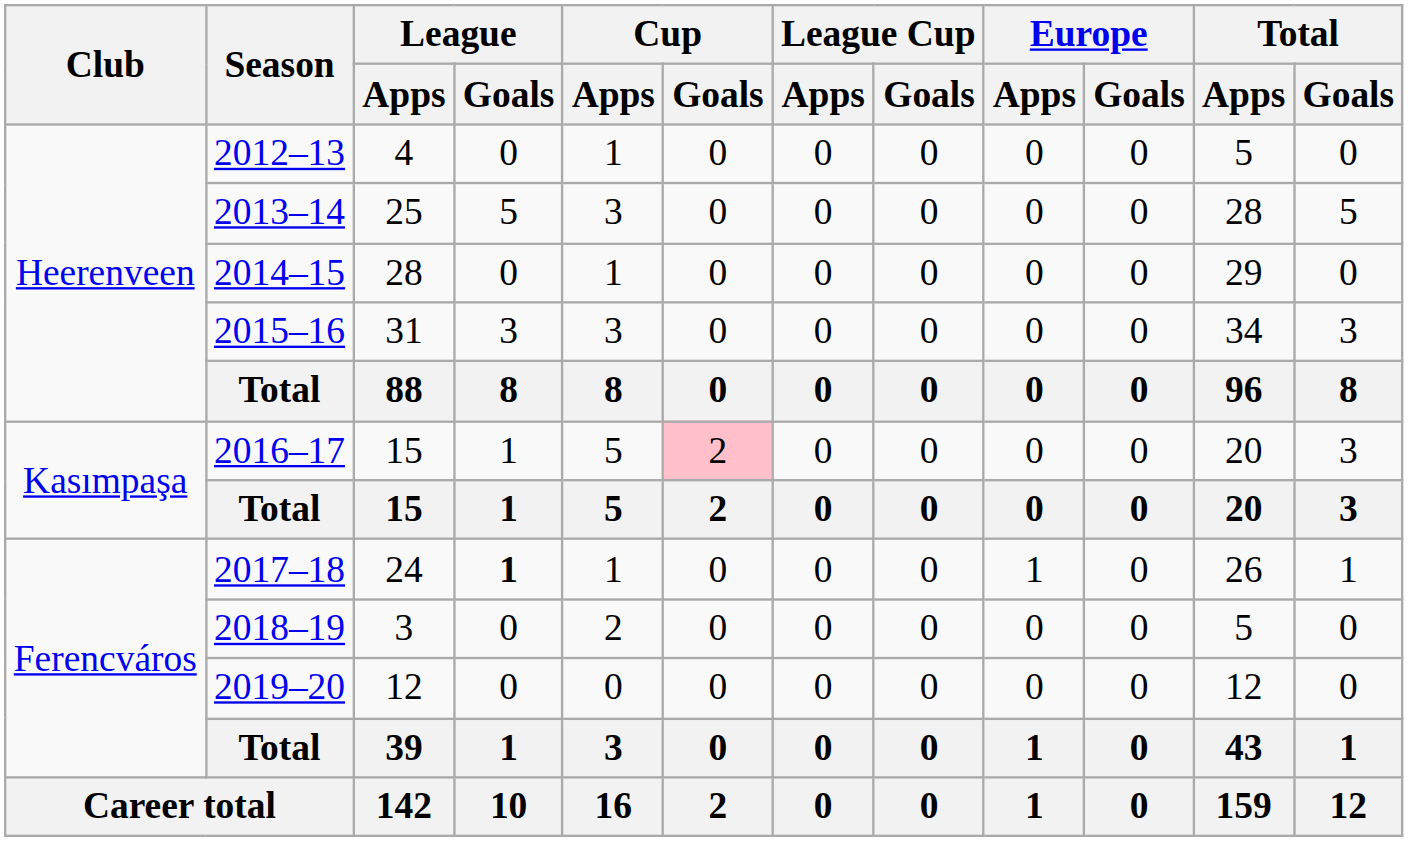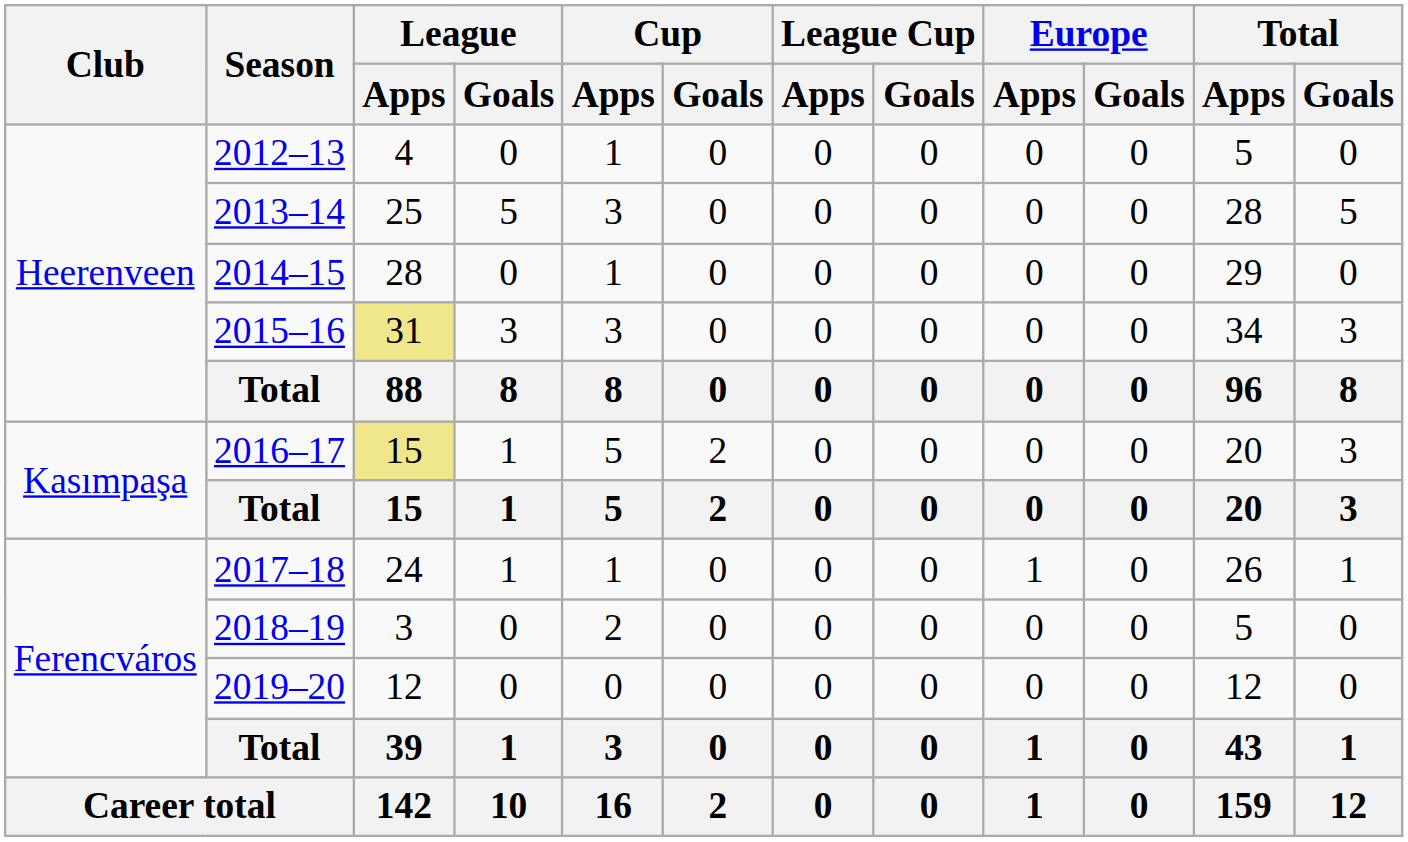(404, 331) no background -> (404, 331) khaki background
(404, 449) no background -> (404, 449) khaki background
(718, 449) pink background -> (718, 449) no background
(509, 568) bold -> (509, 568) normal
